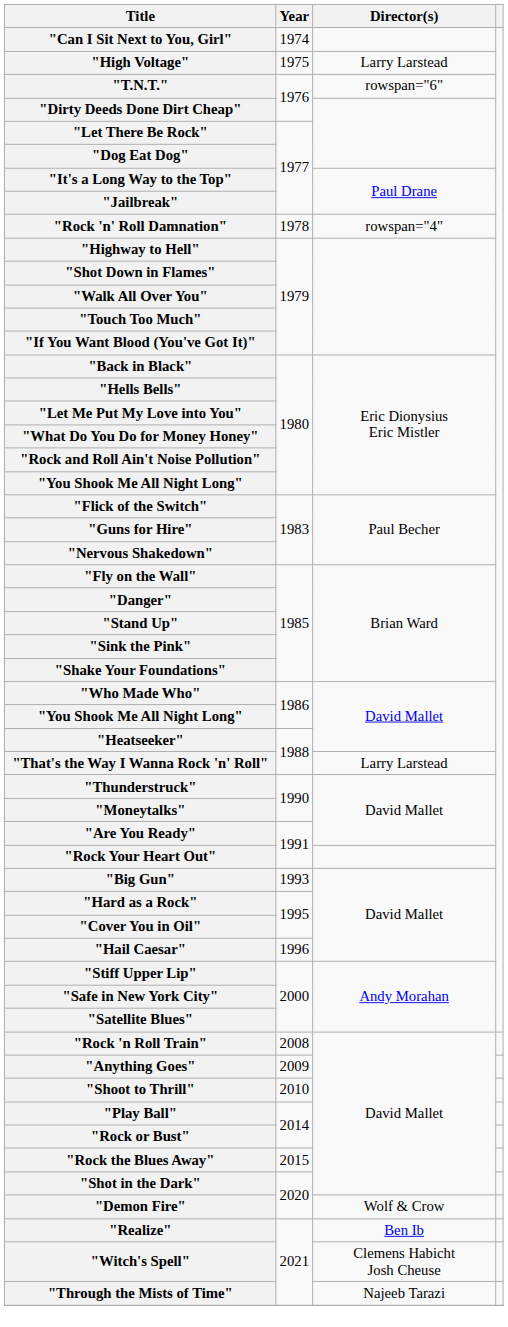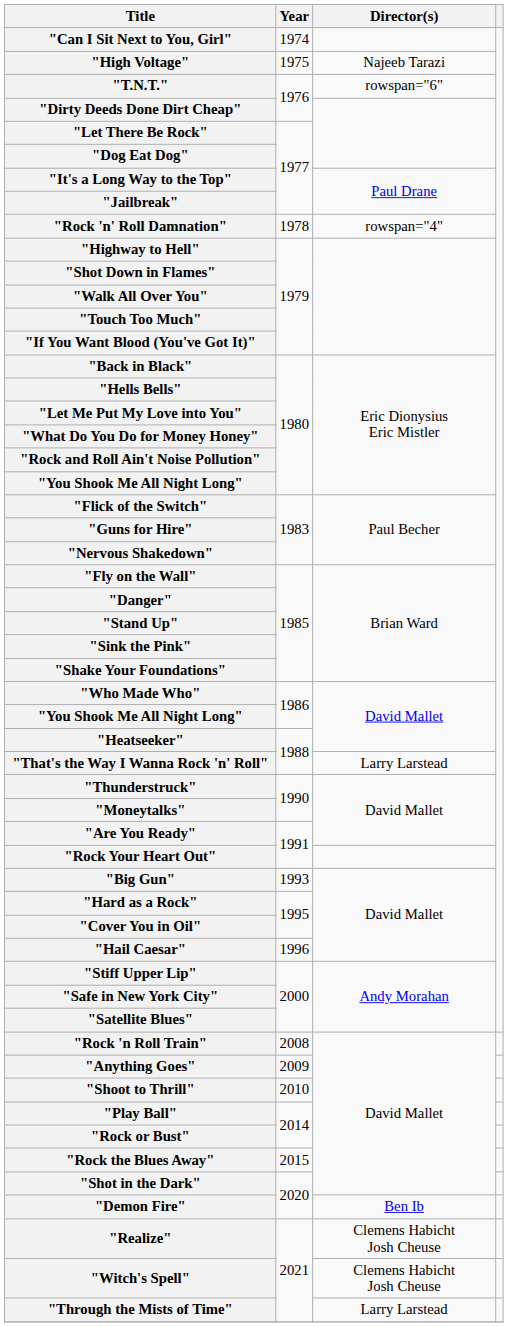(404, 62) Larry Larstead -> (404, 62) Najeeb Tarazi
(404, 1206) Wolf & Crow -> (404, 1206) Ben Ib
(404, 1230) Ben Ib -> (404, 1238) Clemens Habicht Josh Cheuse
(404, 1293) Najeeb Tarazi -> (404, 1309) Larry Larstead
